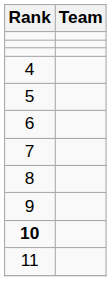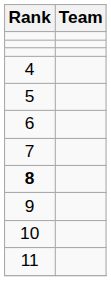(30, 179) normal -> (30, 179) bold
(30, 233) bold -> (30, 233) normal
